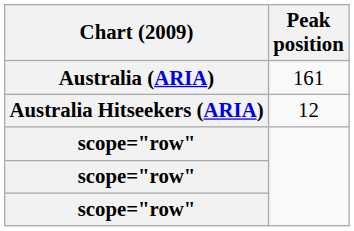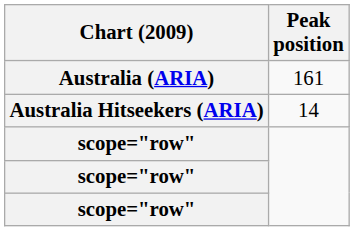(308, 110) 12 -> (308, 110) 14
